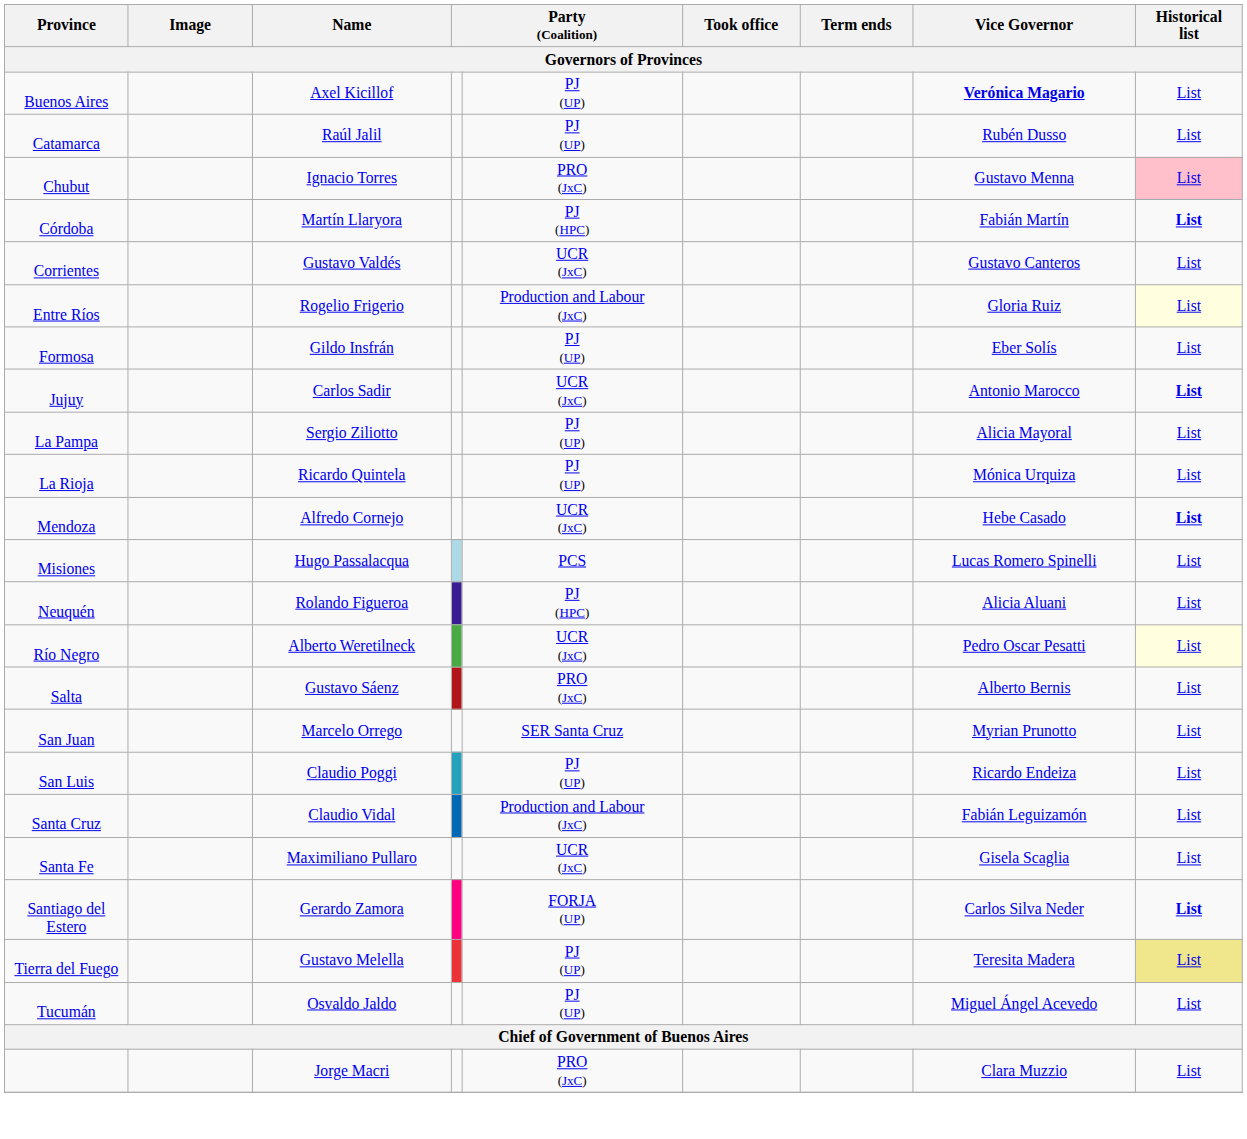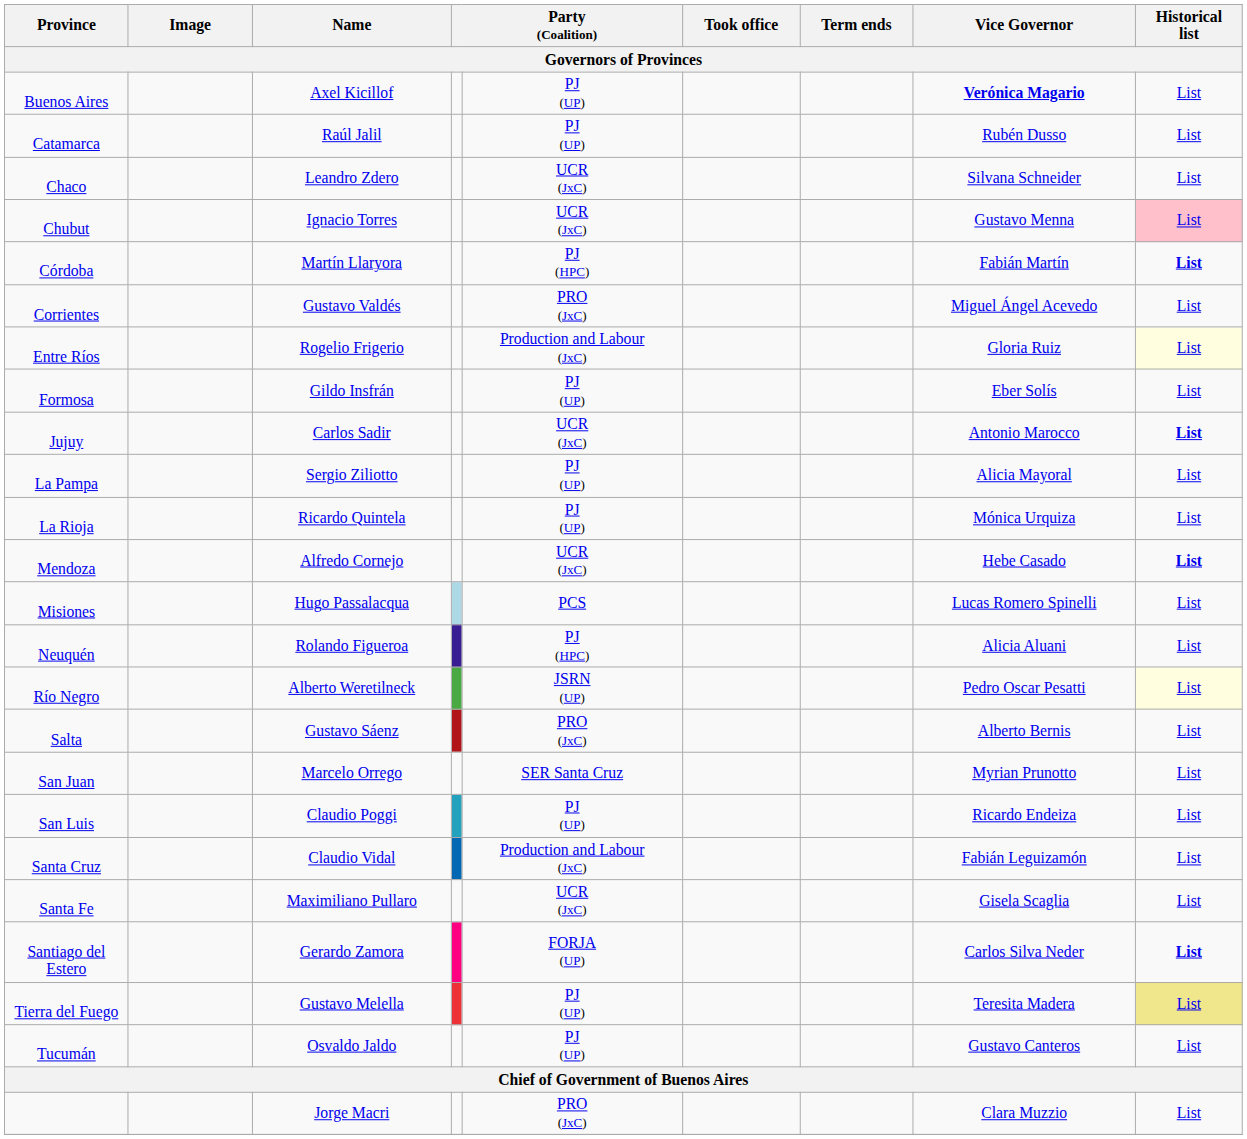+ row: (66, 186)
(572, 178) PRO (JxC) -> (572, 220) UCR (JxC)
(572, 263) UCR (JxC) -> (572, 305) PRO (JxC)
(1024, 263) Gustavo Canteros -> (1024, 305) Miguel Ángel Acevedo
(572, 645) UCR (JxC) -> (572, 688) JSRN (UP)
(1024, 1003) Miguel Ángel Acevedo -> (1024, 1045) Gustavo Canteros
